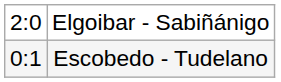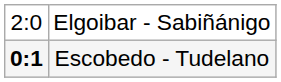(26, 58) normal -> (26, 58) bold
